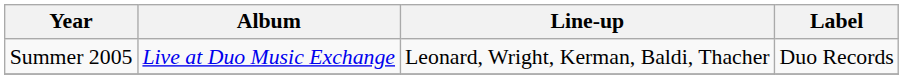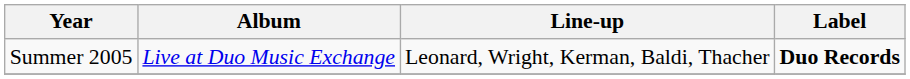(837, 56) normal -> (840, 56) bold
